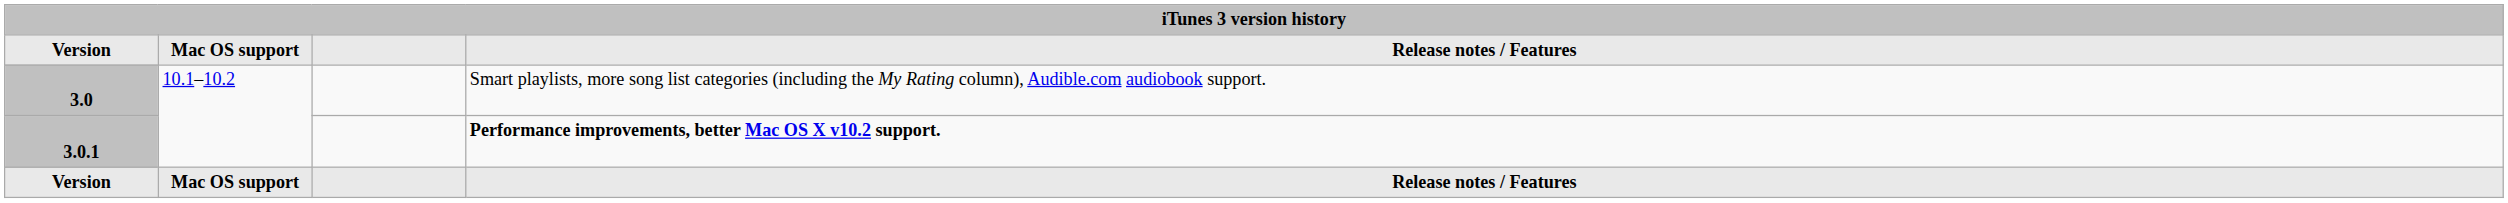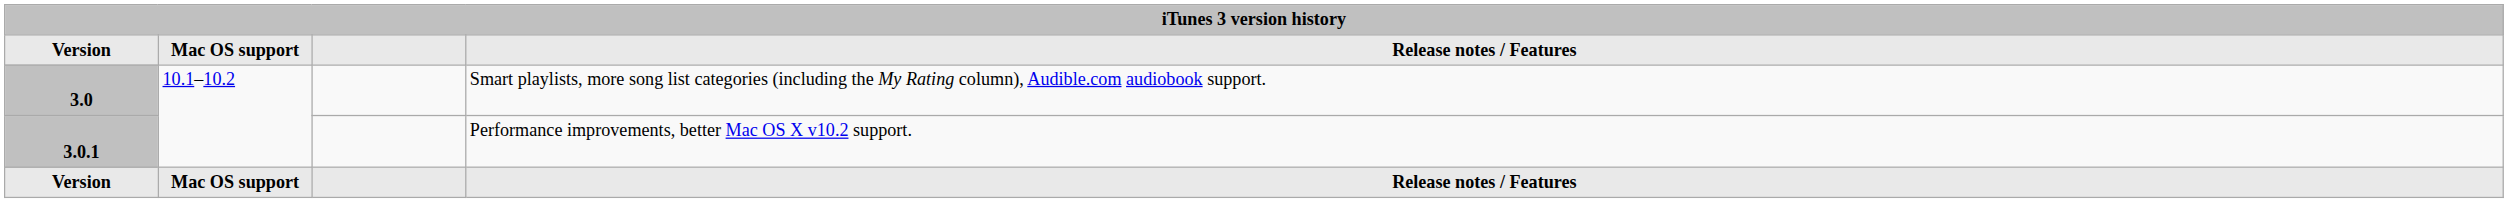(705, 131) bold -> (691, 131) normal
